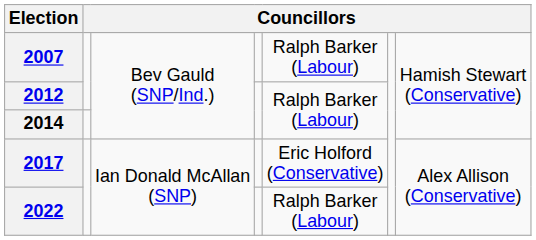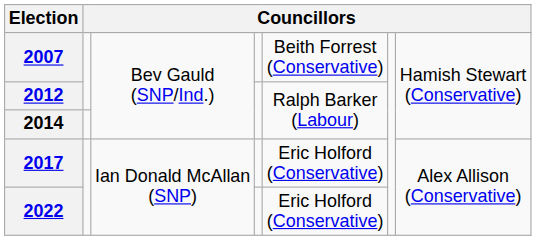(325, 57) Ralph Barker (Labour) -> (325, 57) Beith Forrest (Conservative)
(325, 211) Ralph Barker (Labour) -> (325, 211) Eric Holford (Conservative)
